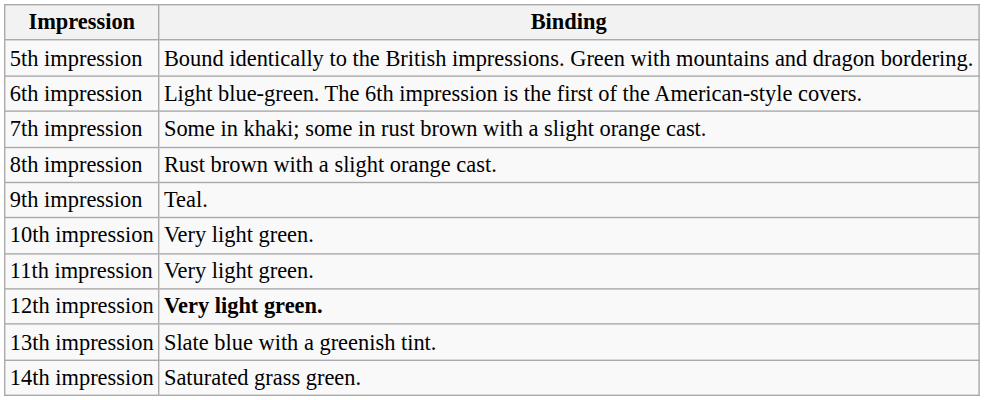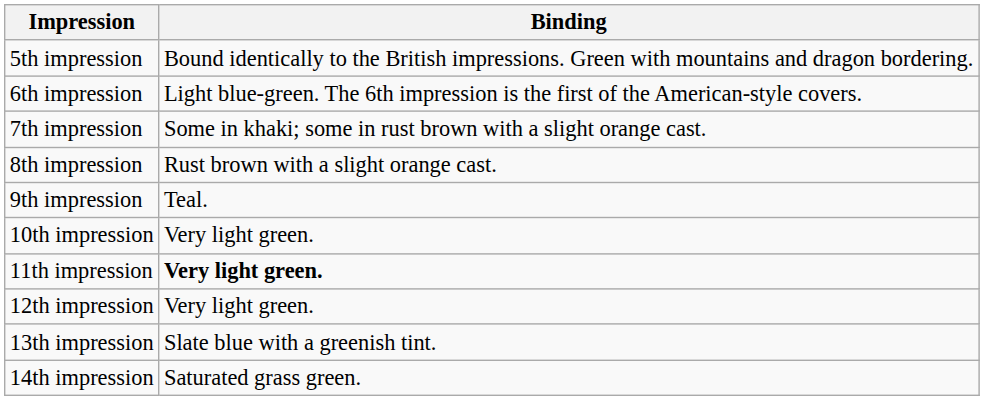(239, 270) normal -> (243, 270) bold
(243, 306) bold -> (239, 306) normal
